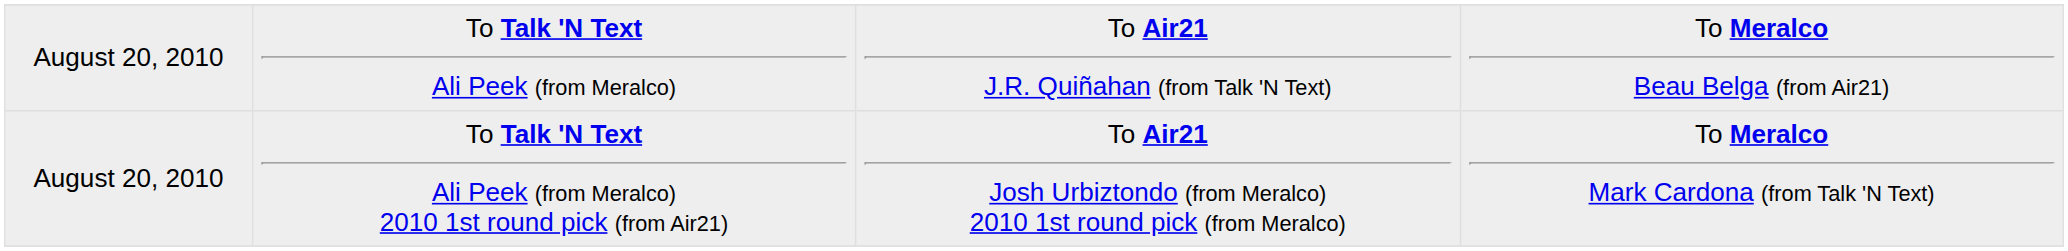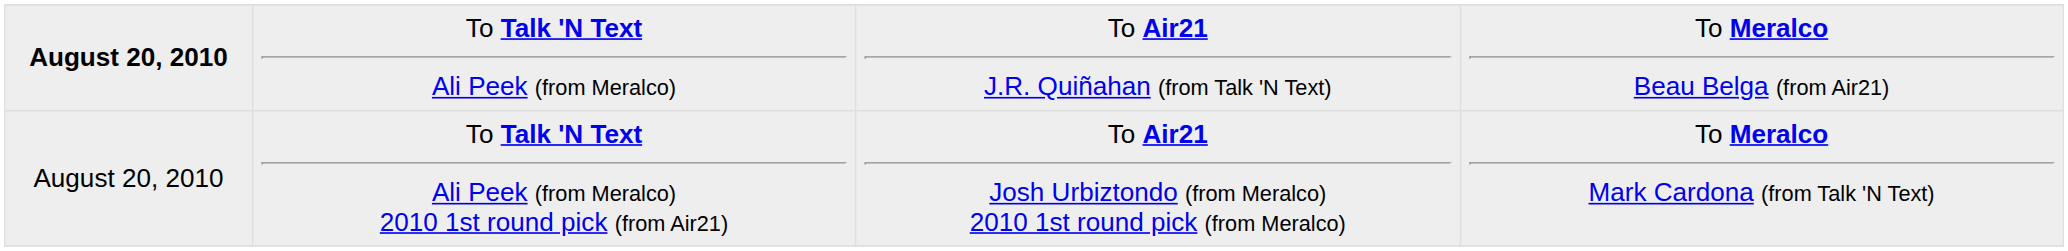(128, 57) normal -> (128, 57) bold
